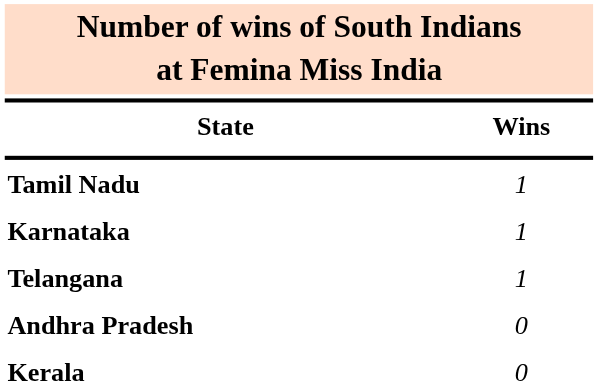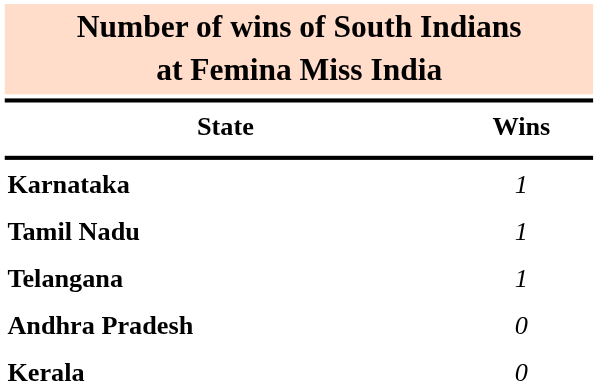(74, 184) Tamil Nadu -> (69, 184) Karnataka
(69, 231) Karnataka -> (74, 231) Tamil Nadu
